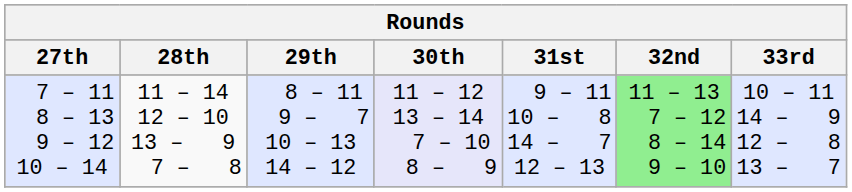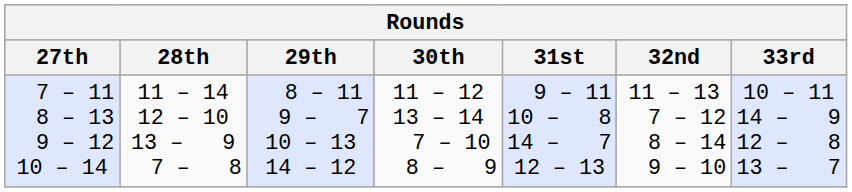(438, 131) lavender background -> (438, 131) no background
(674, 131) lightgreen background -> (674, 131) no background
